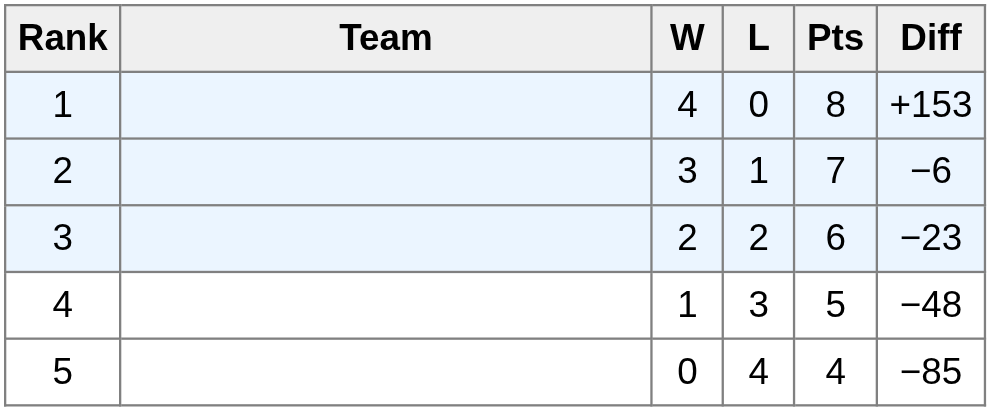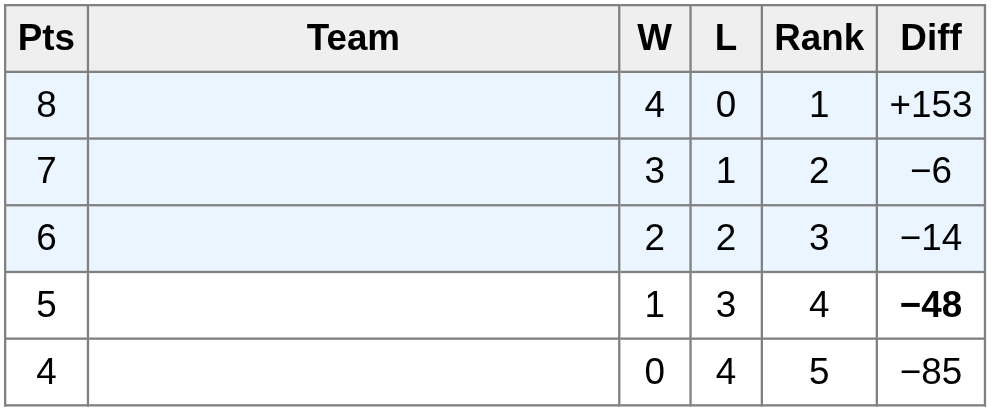columns swapped: (63, 37) <-> (836, 37)
(931, 237) −23 -> (931, 237) −14
(931, 304) normal -> (931, 304) bold
